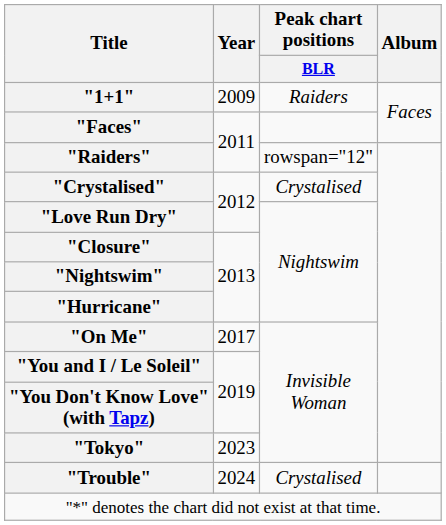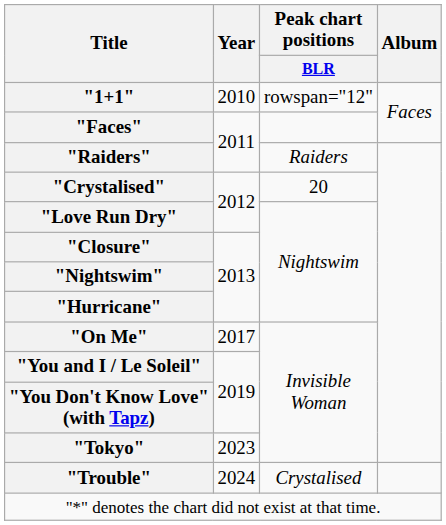(236, 97) 2009 -> (236, 97) 2010
(318, 97) Raiders -> (318, 97) rowspan="12"
(318, 157) rowspan="12" -> (318, 157) Raiders
(318, 186) Crystalised -> (318, 186) 20
